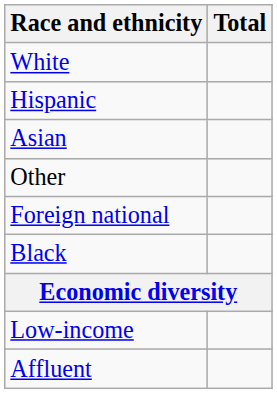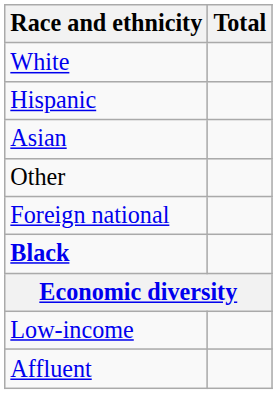(39, 253) normal -> (40, 253) bold
